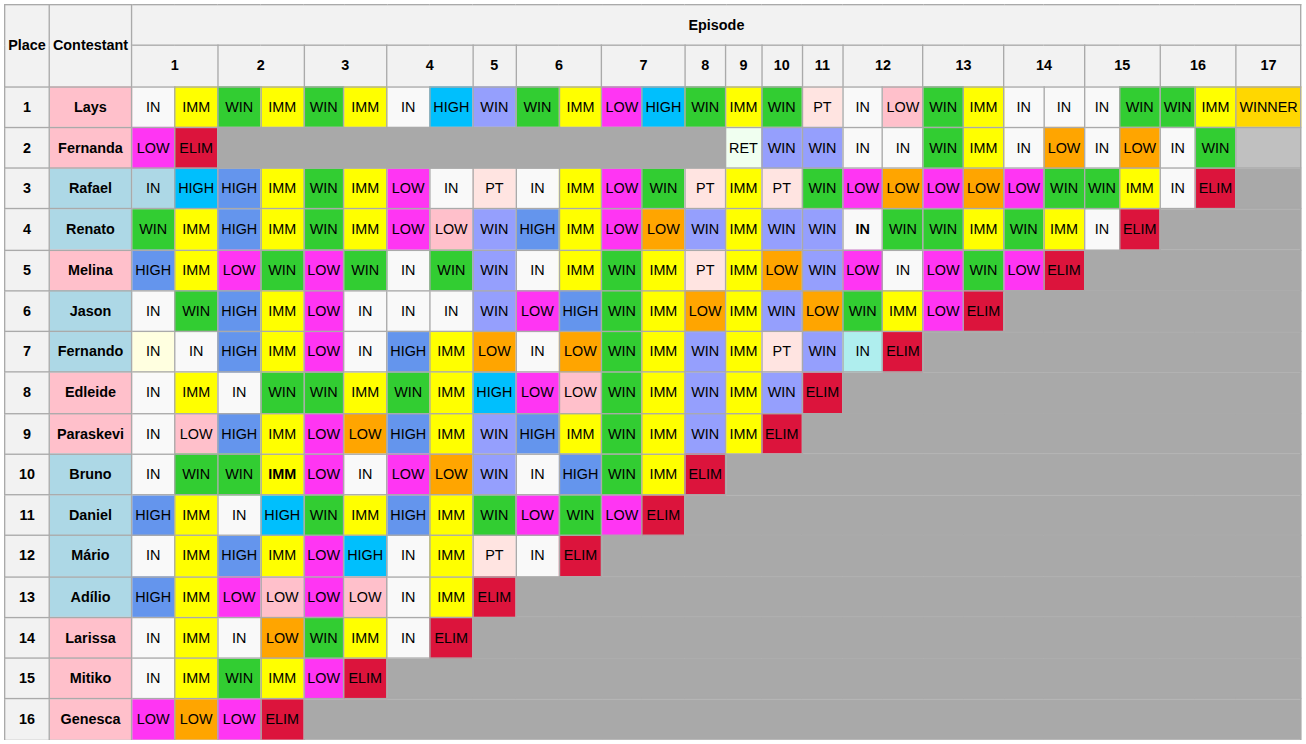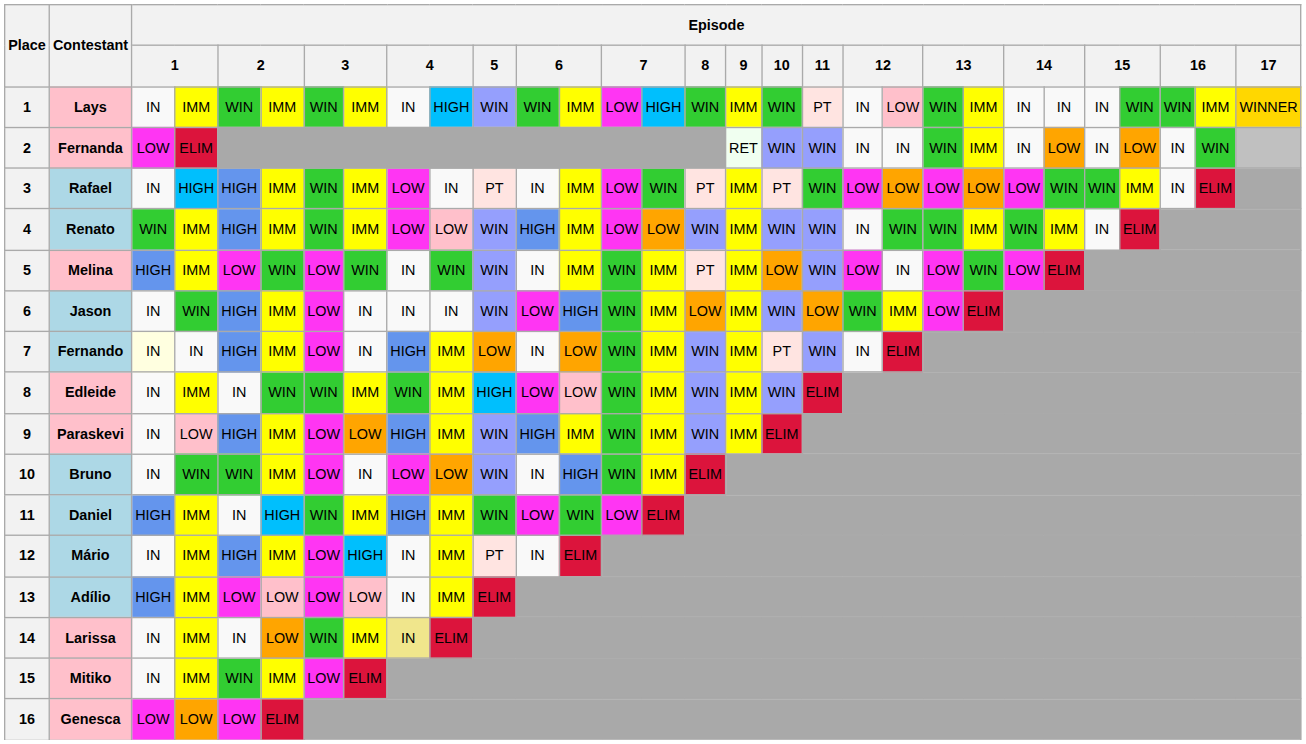(153, 187) lightblue background -> (153, 187) no background
(863, 228) bold -> (863, 228) normal
(863, 351) paleturquoise background -> (863, 351) no background
(282, 473) bold -> (282, 473) normal
(408, 637) no background -> (408, 637) khaki background
